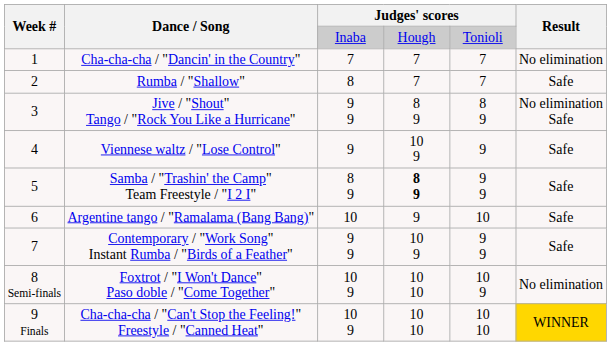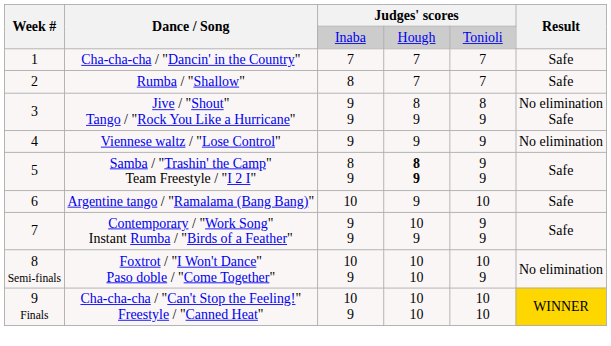(561, 59) No elimination -> (561, 59) Safe
(417, 149) 10 9 -> (417, 141) 9
(561, 149) Safe -> (561, 141) No elimination
